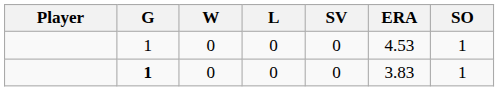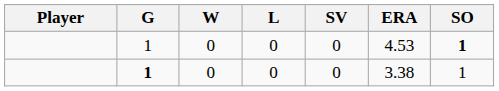(462, 45) normal -> (462, 45) bold
(399, 72) 3.83 -> (399, 72) 3.38
